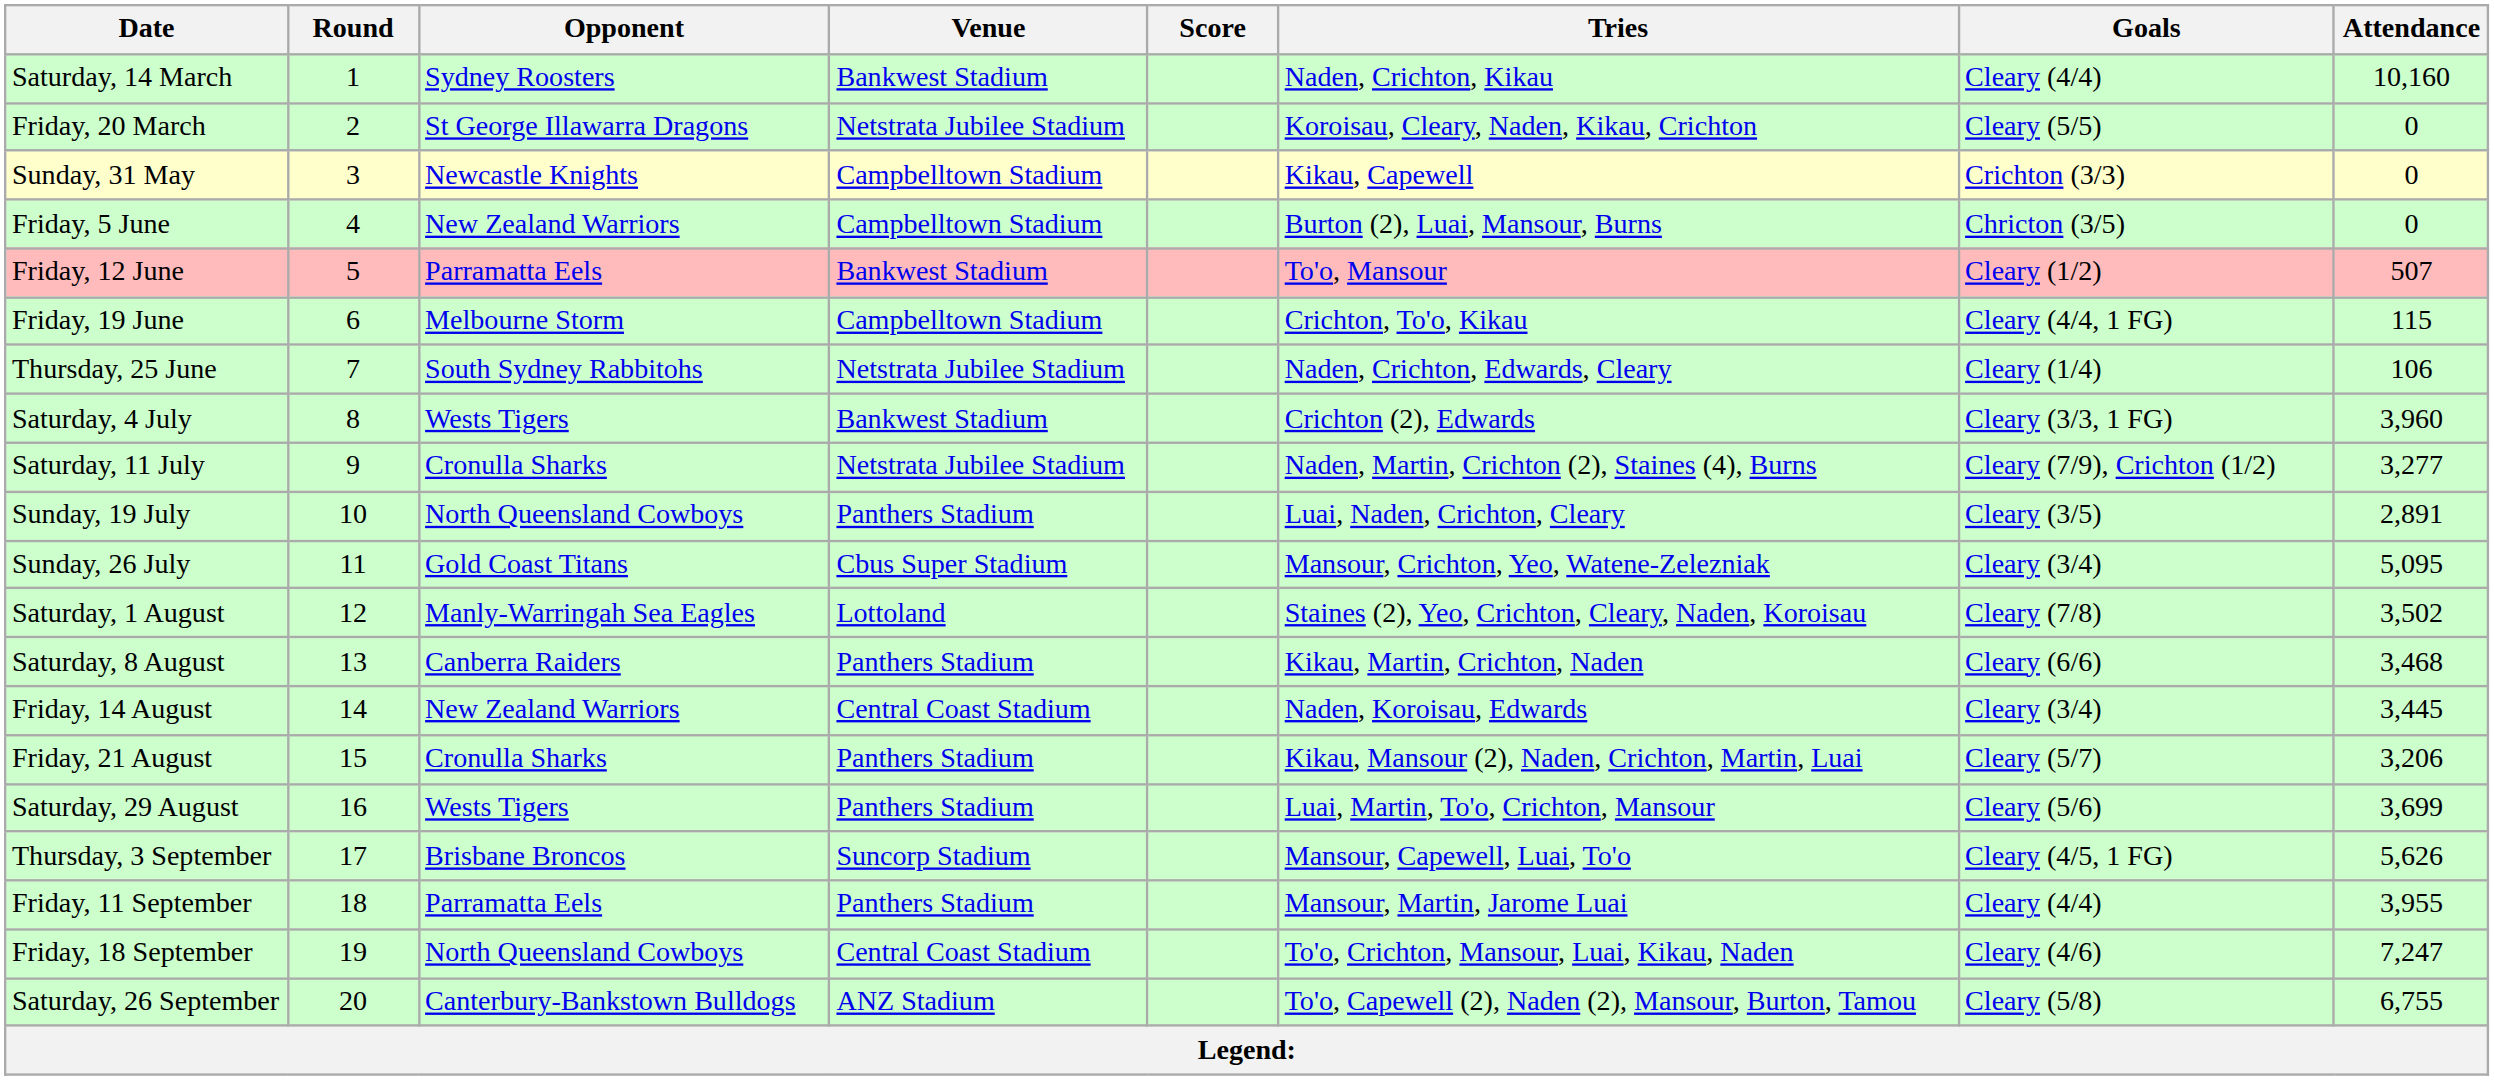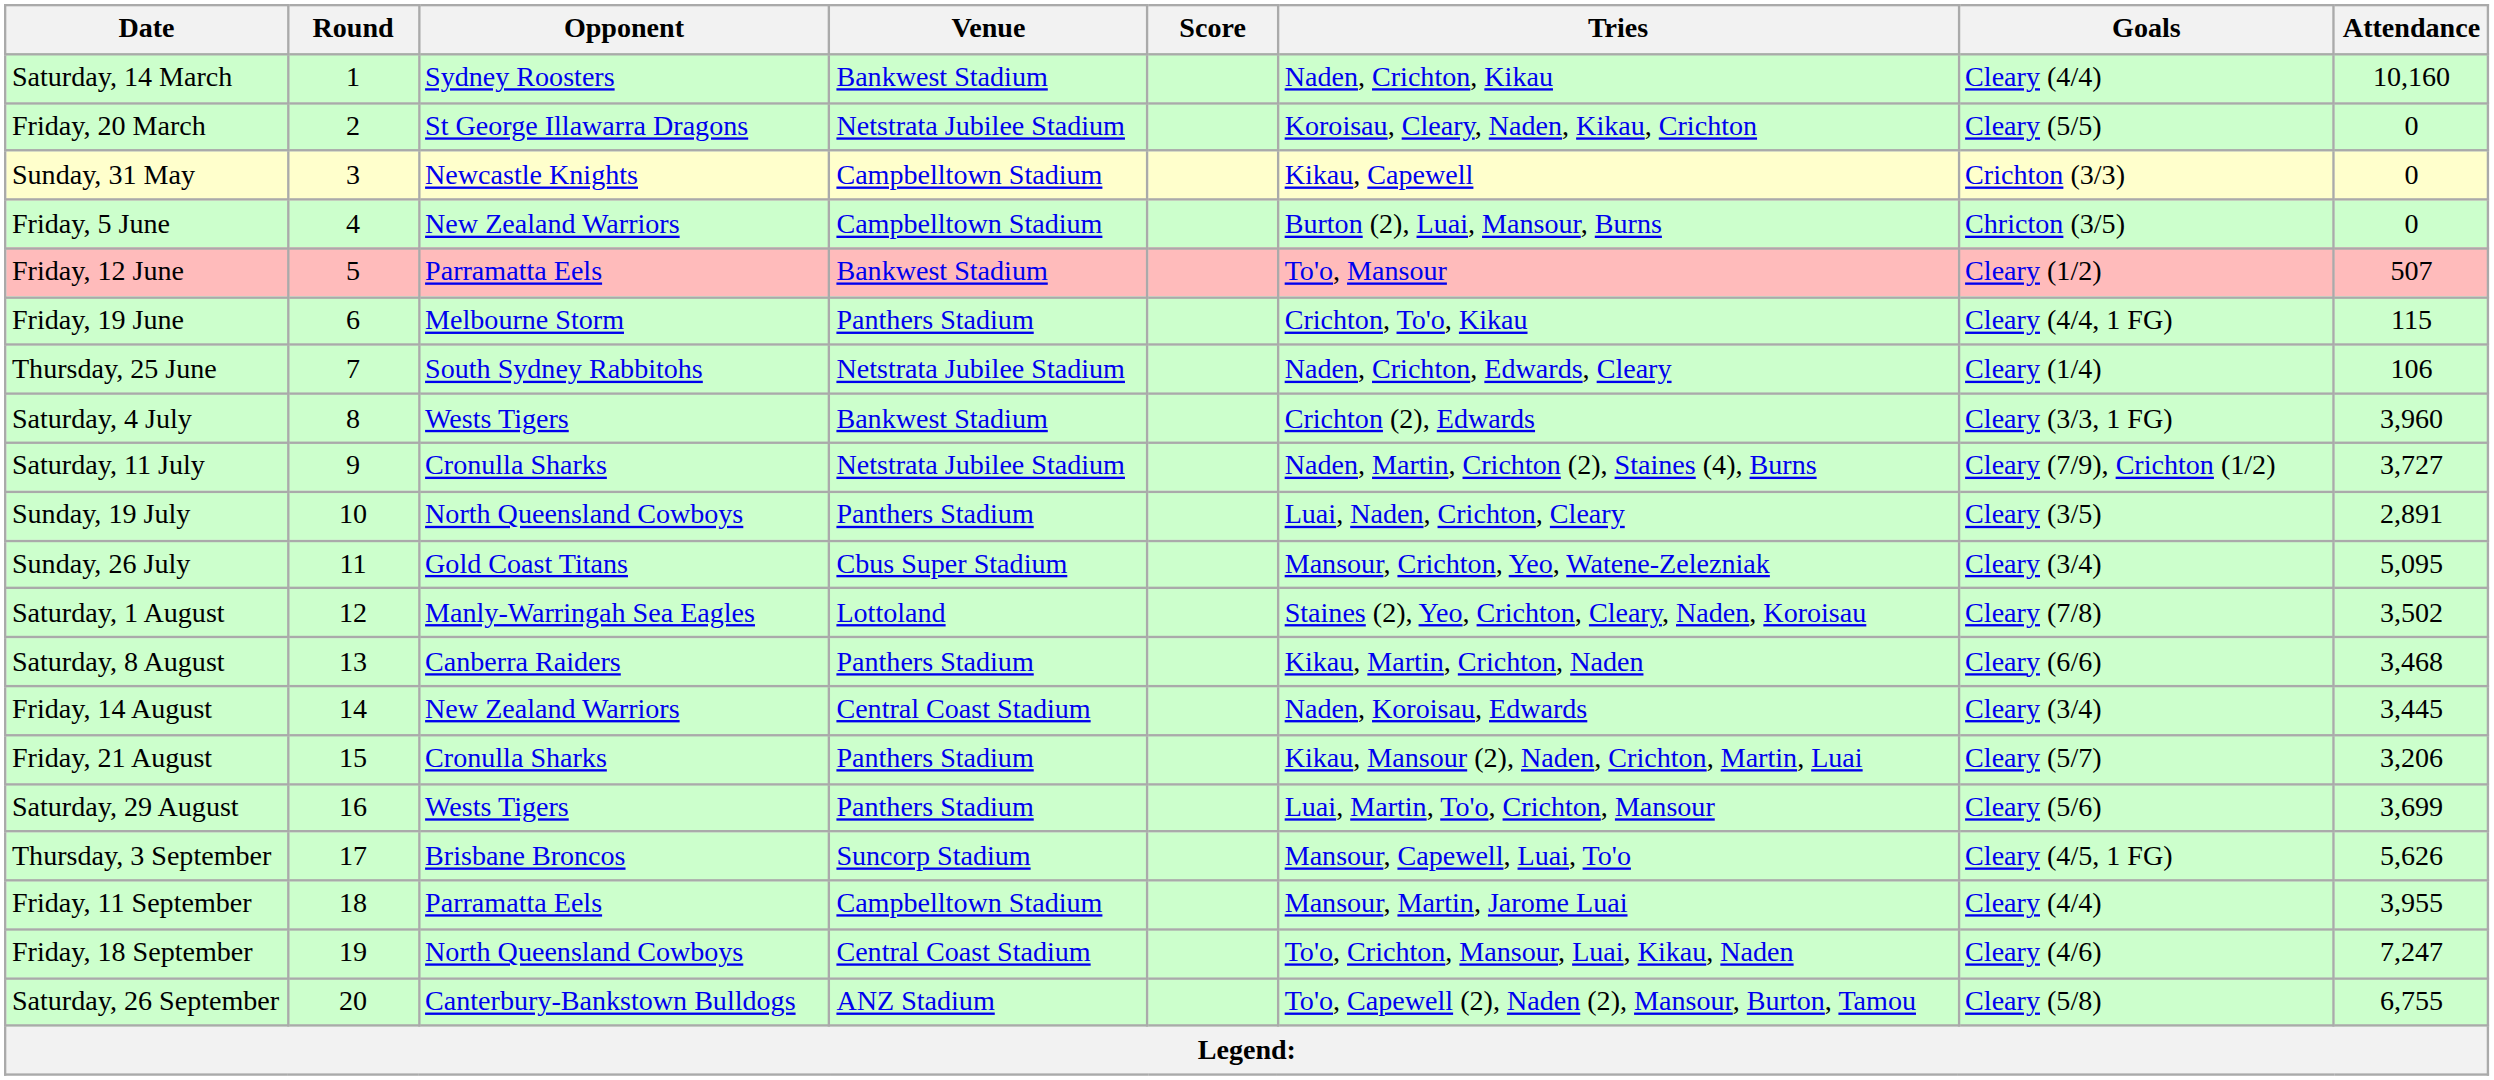(969, 320) Campbelltown Stadium -> (935, 320) Panthers Stadium
(2412, 466) 3,277 -> (2412, 466) 3,727
(935, 904) Panthers Stadium -> (969, 904) Campbelltown Stadium
